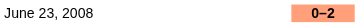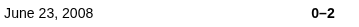(323, 13) lightsalmon background -> (323, 13) no background
